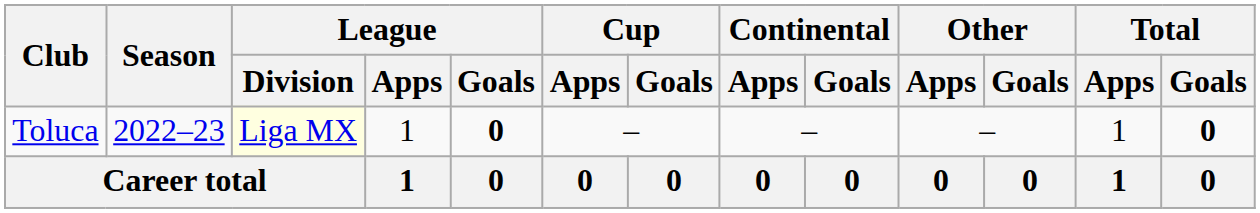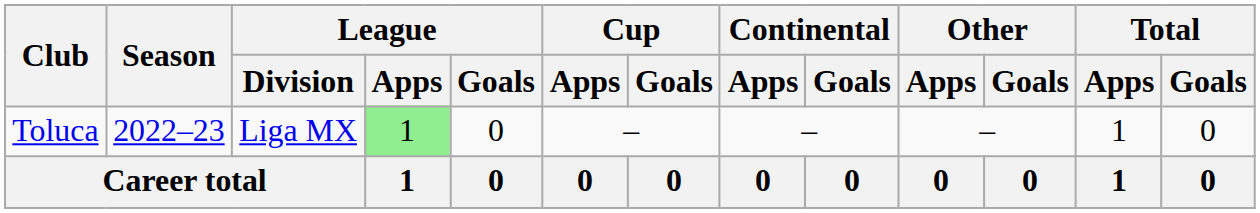(298, 130) lightyellow background -> (298, 130) no background
(407, 130) no background -> (407, 130) lightgreen background
(496, 130) bold -> (496, 130) normal
(1208, 130) bold -> (1208, 130) normal
